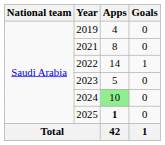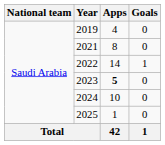(115, 81) normal -> (115, 81) bold
(115, 98) lightgreen background -> (115, 98) no background
(115, 115) bold -> (115, 115) normal
